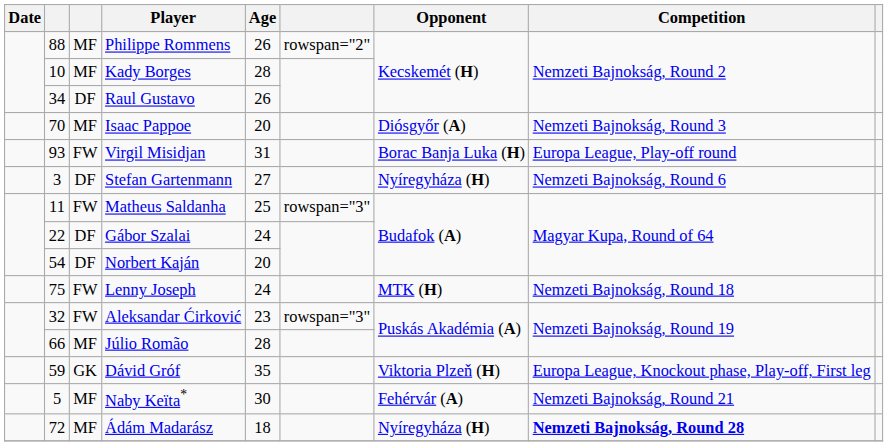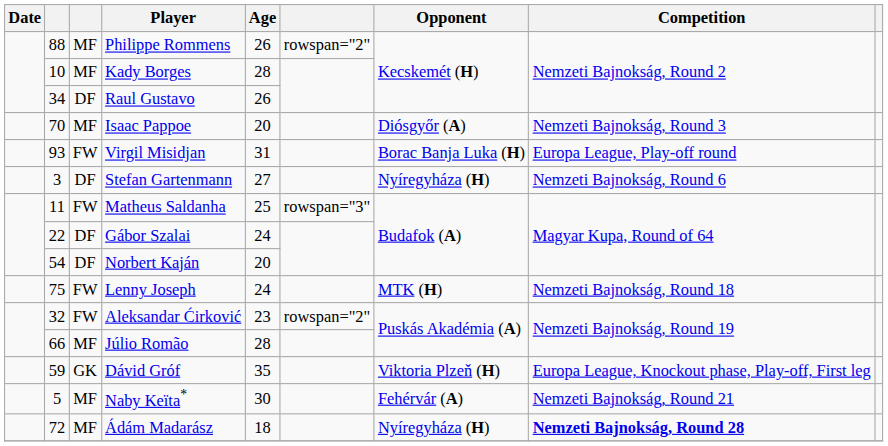(327, 315) rowspan="3" -> (327, 315) rowspan="2"
